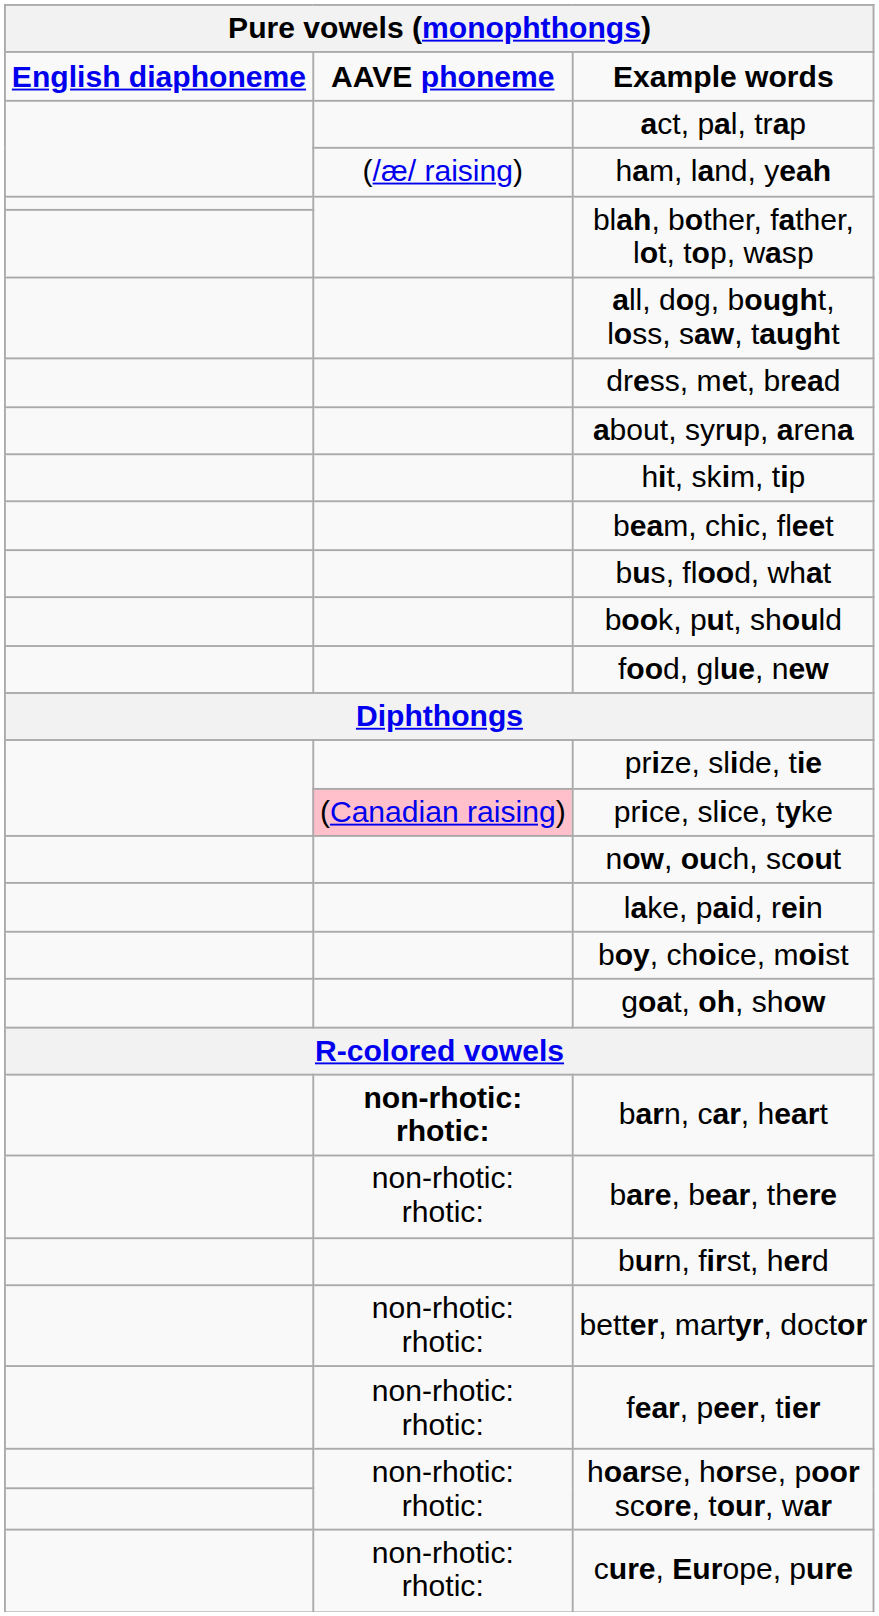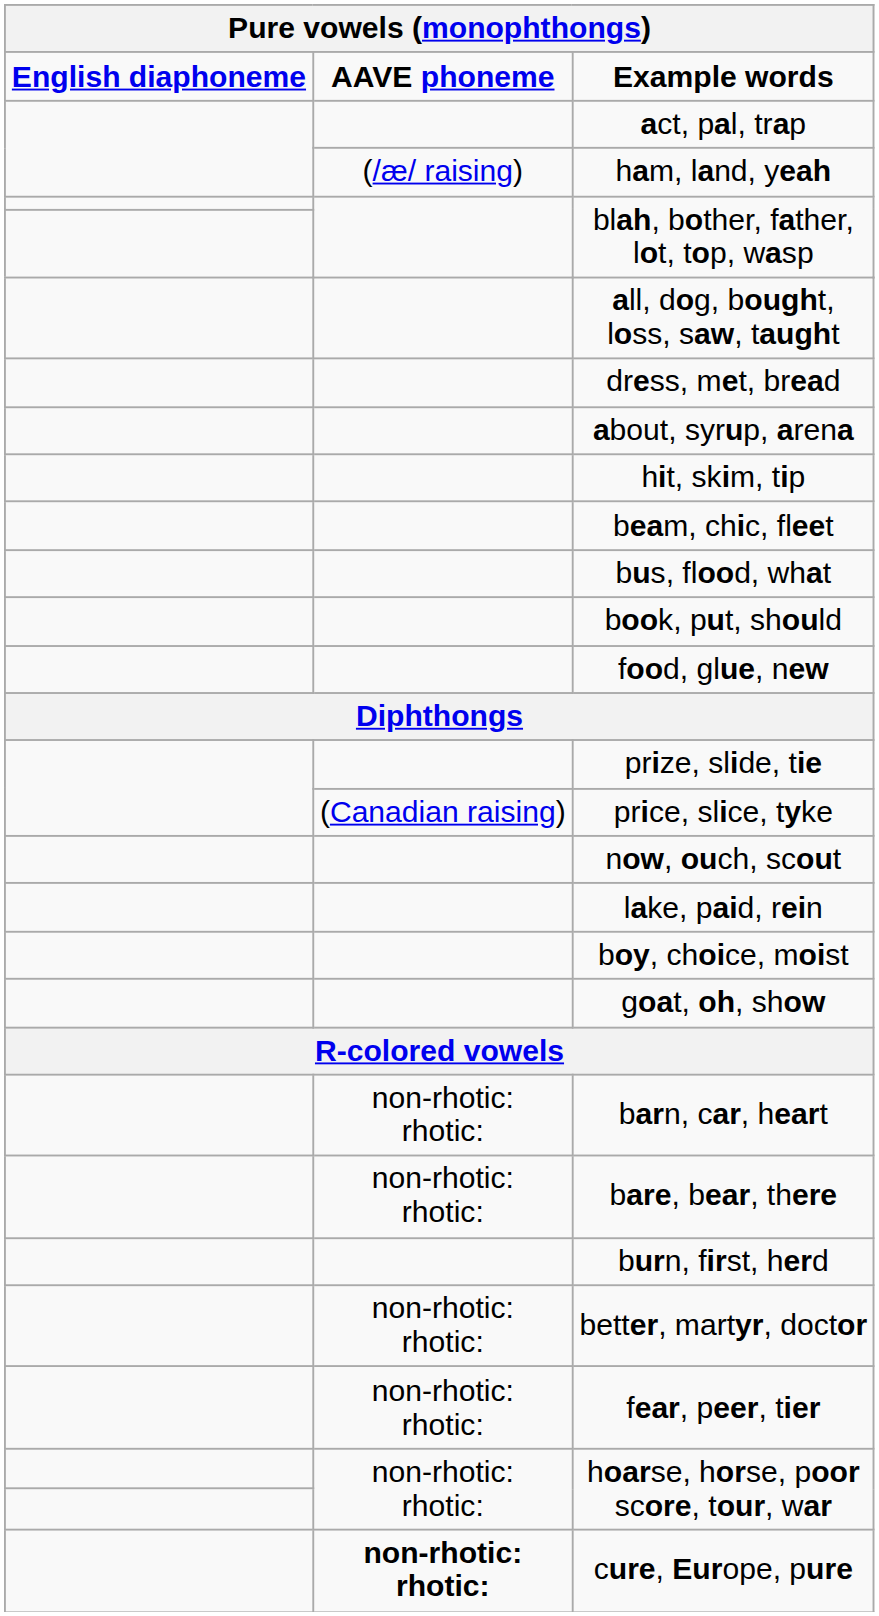(443, 811) pink background -> (443, 811) no background
(443, 1114) bold -> (443, 1114) normal
(443, 1570) normal -> (443, 1570) bold
